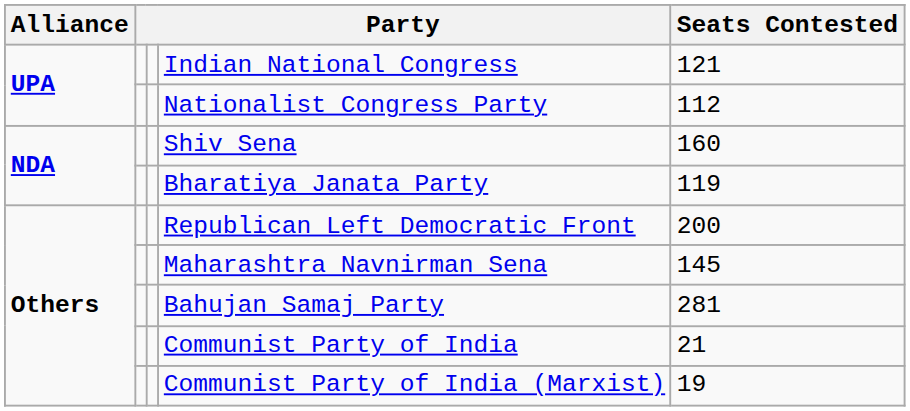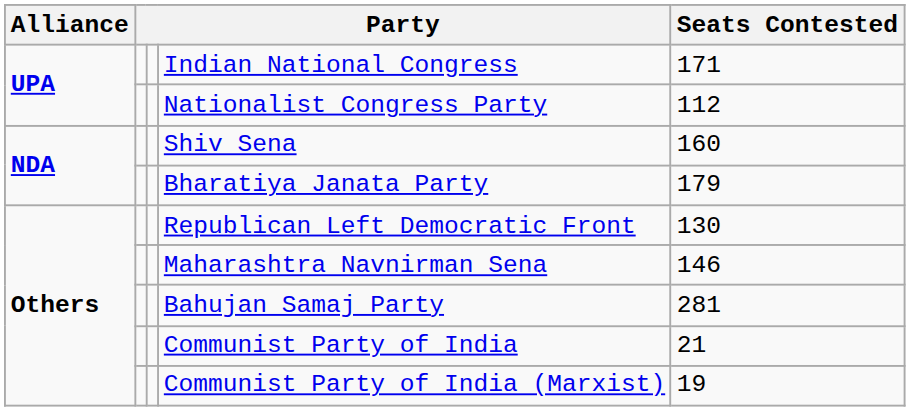(699, 65) 121 -> (699, 65) 171
(699, 185) 119 -> (699, 185) 179
(699, 225) 200 -> (699, 225) 130
(699, 265) 145 -> (699, 265) 146
